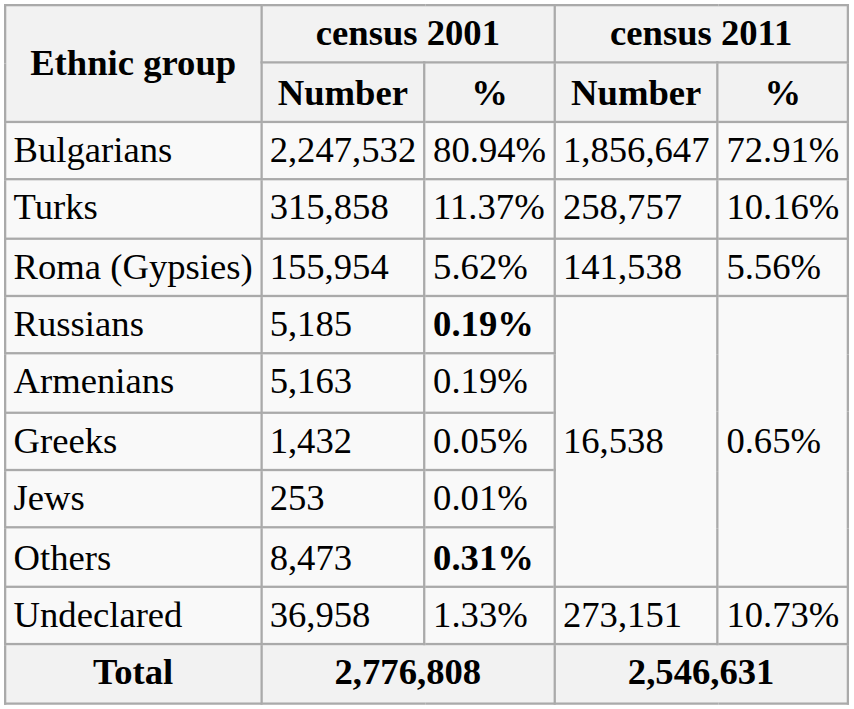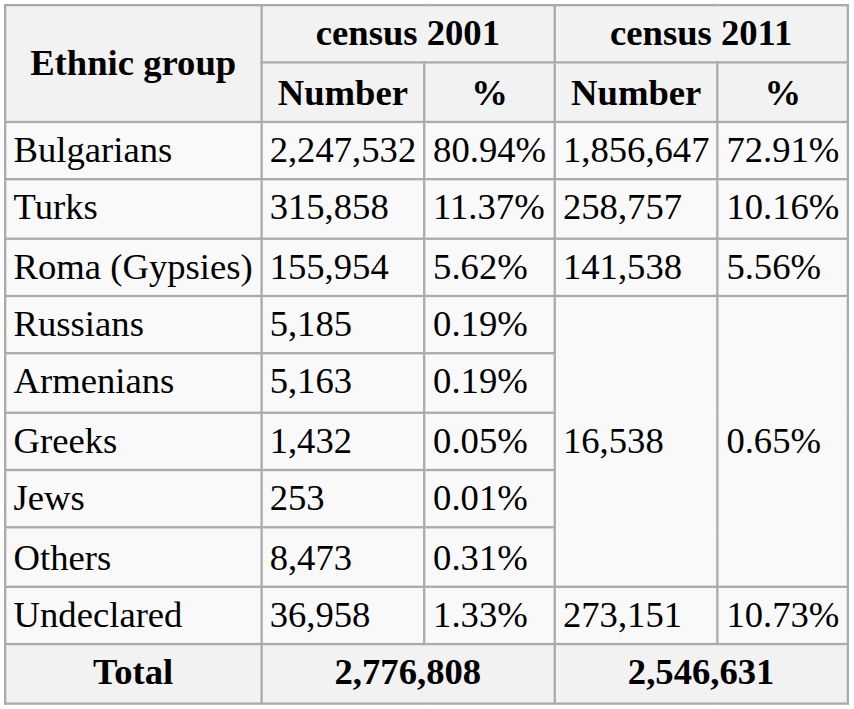(483, 324) bold -> (480, 324) normal
(483, 556) bold -> (480, 556) normal
